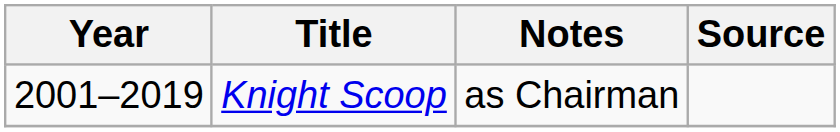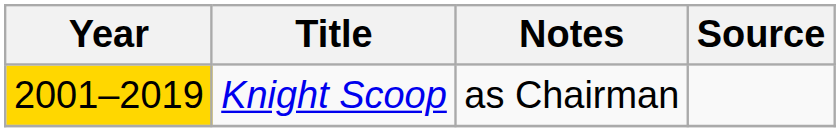(109, 94) no background -> (109, 94) gold background
